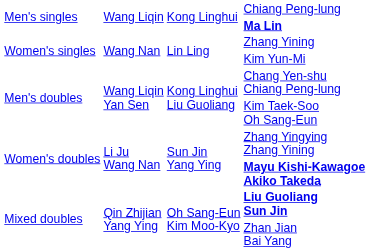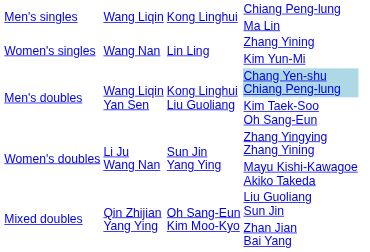(263, 25) bold -> (262, 25) normal
(292, 82) no background -> (292, 82) lightblue background
(304, 174) bold -> (301, 174) normal
(281, 204) bold -> (278, 204) normal
